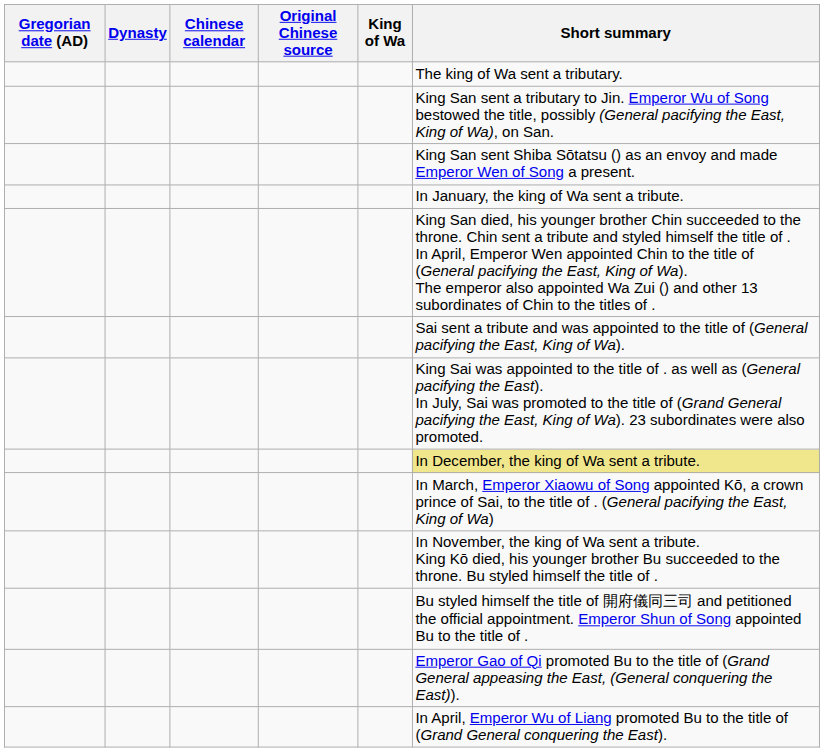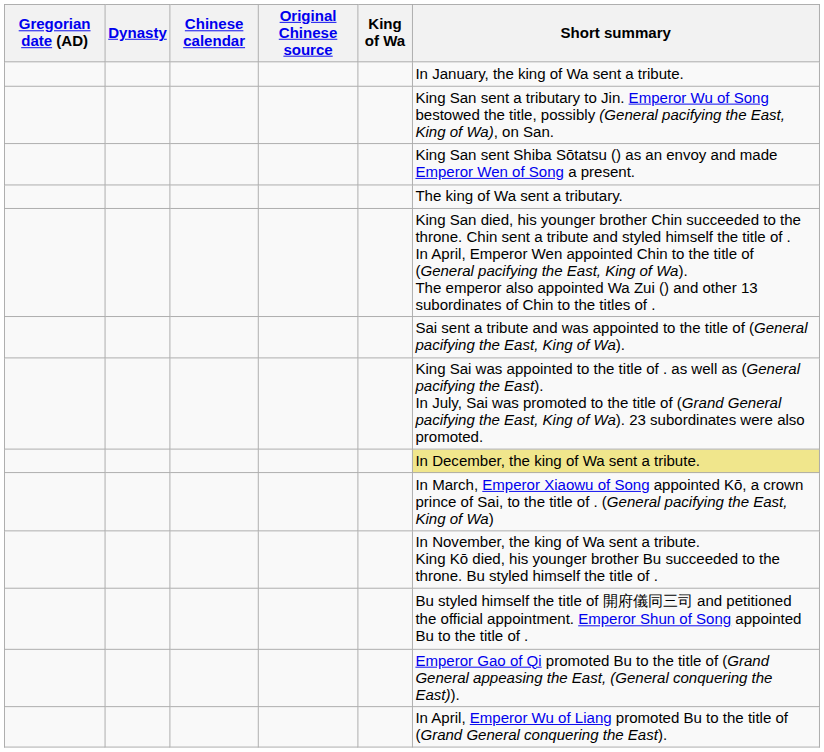(519, 74) The king of Wa sent a tributary. -> (550, 74) In January, the king of Wa sent a tribute.
(550, 196) In January, the king of Wa sent a tribute. -> (519, 196) The king of Wa sent a tributary.
